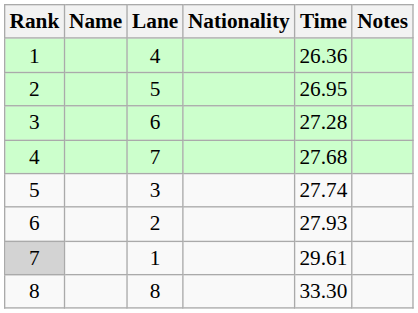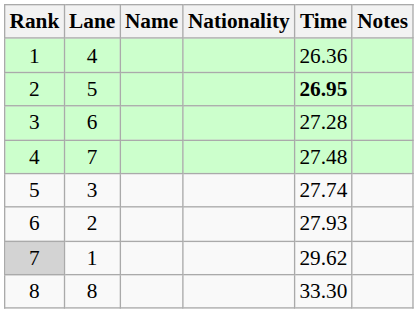columns swapped: (155, 21) <-> (96, 21)
(323, 88) normal -> (323, 88) bold
(323, 156) 27.68 -> (323, 156) 27.48
(323, 257) 29.61 -> (323, 257) 29.62
